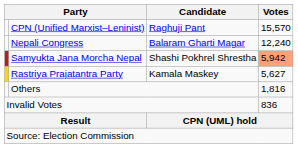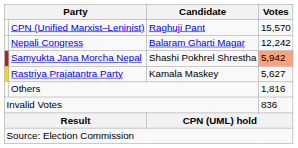(276, 43) 12,240 -> (276, 43) 12,242
